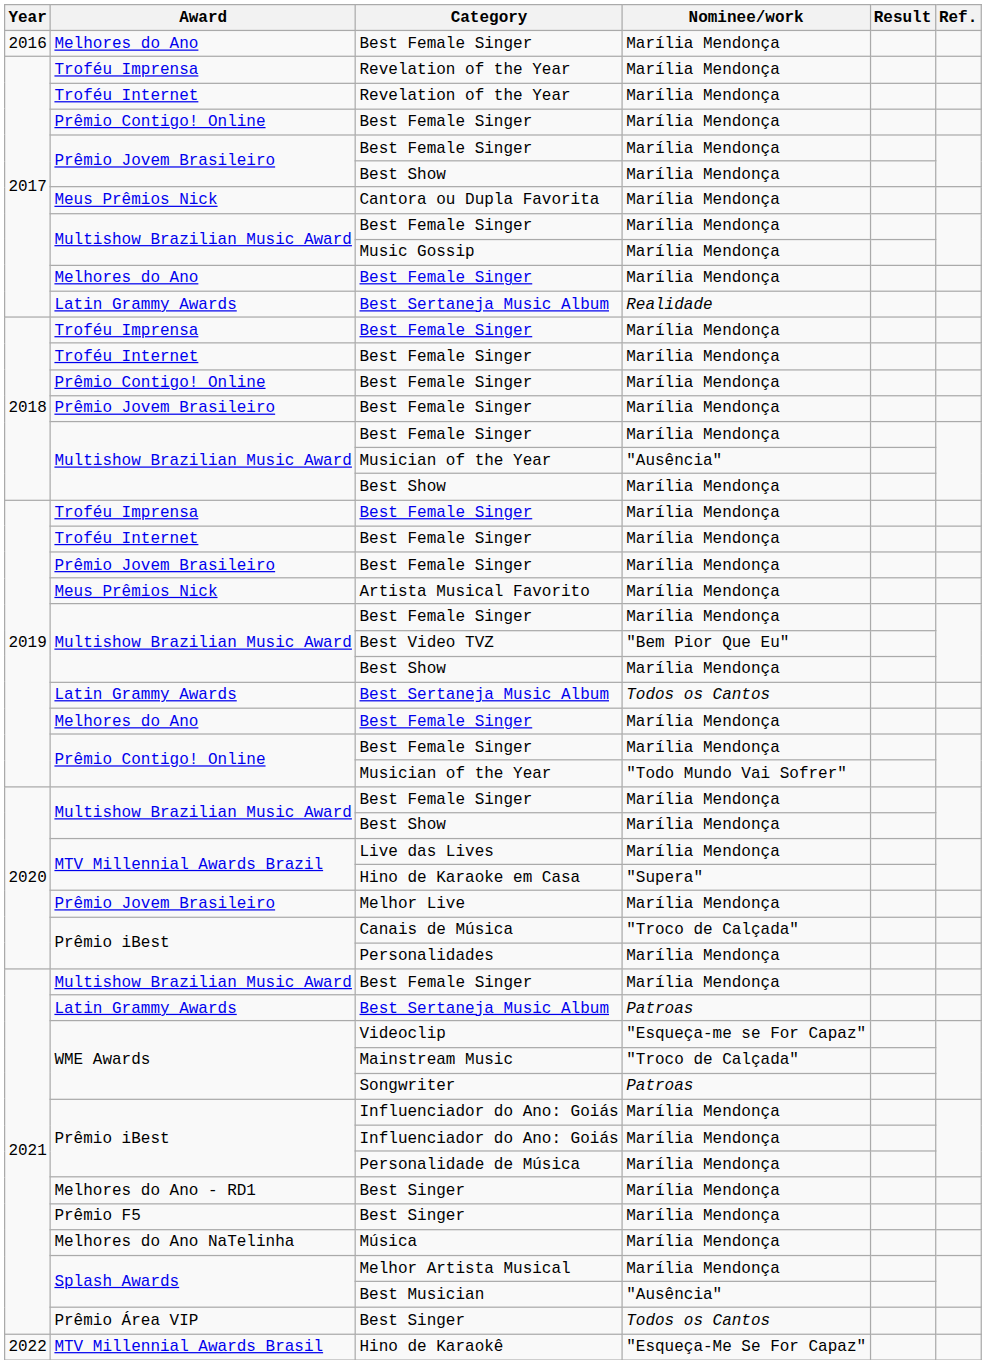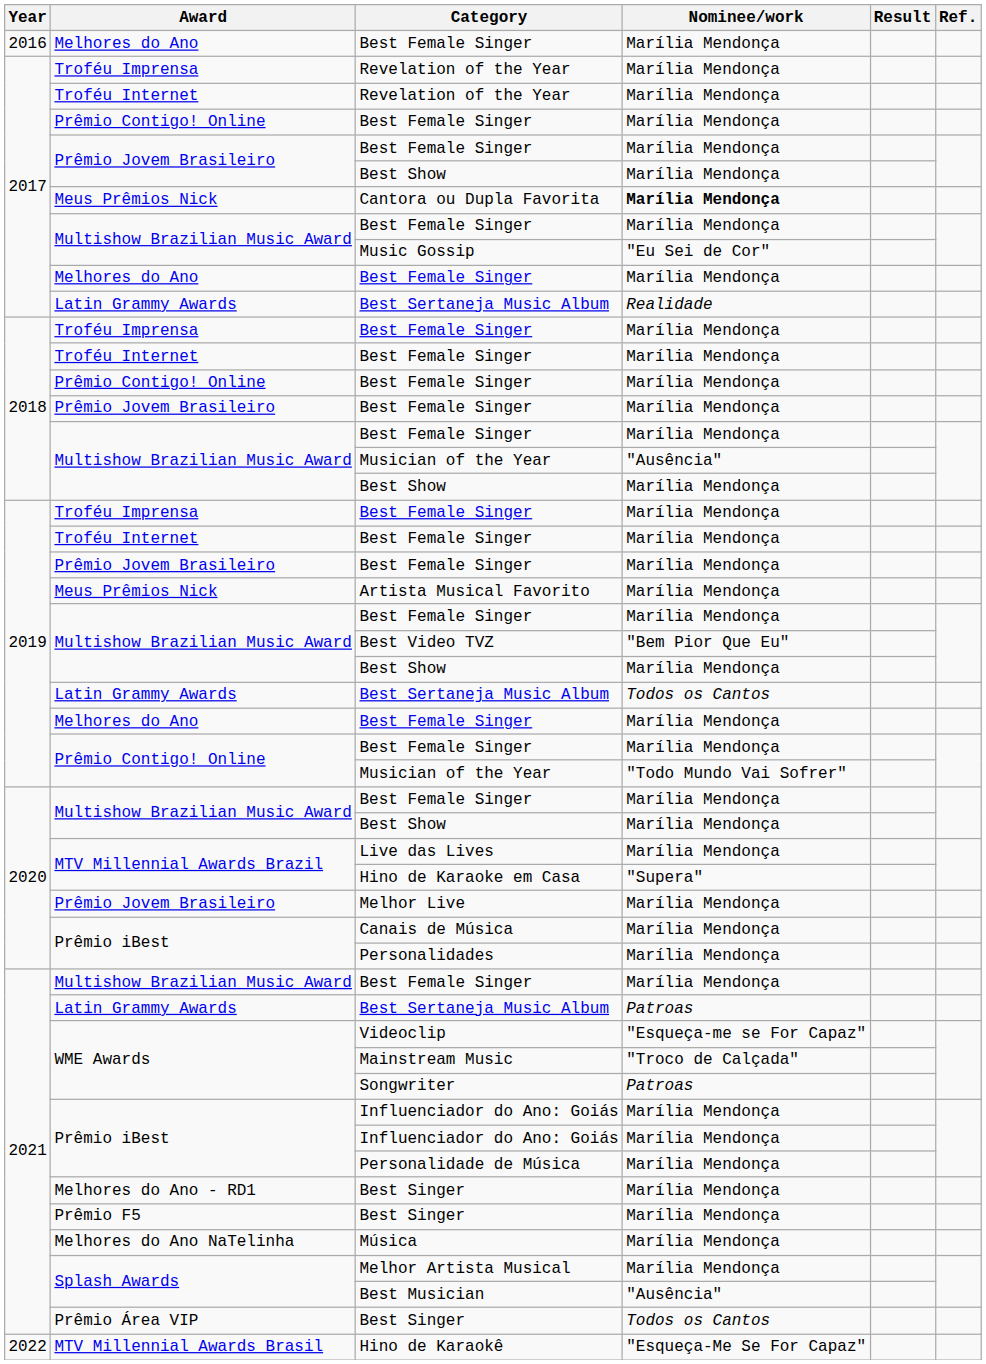(703, 200) normal -> (703, 200) bold
(703, 252) Marília Mendonça -> (698, 252) "Eu Sei de Cor"
(713, 930) "Troco de Calçada" -> (703, 930) Marília Mendonça
